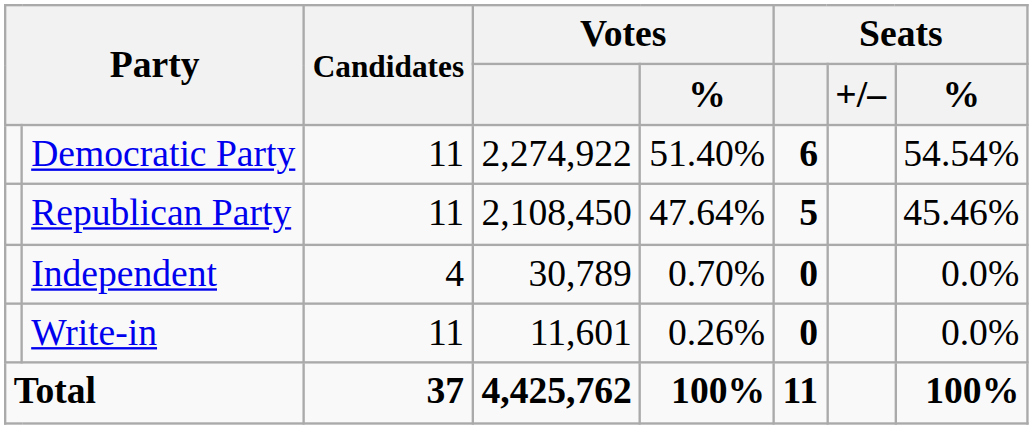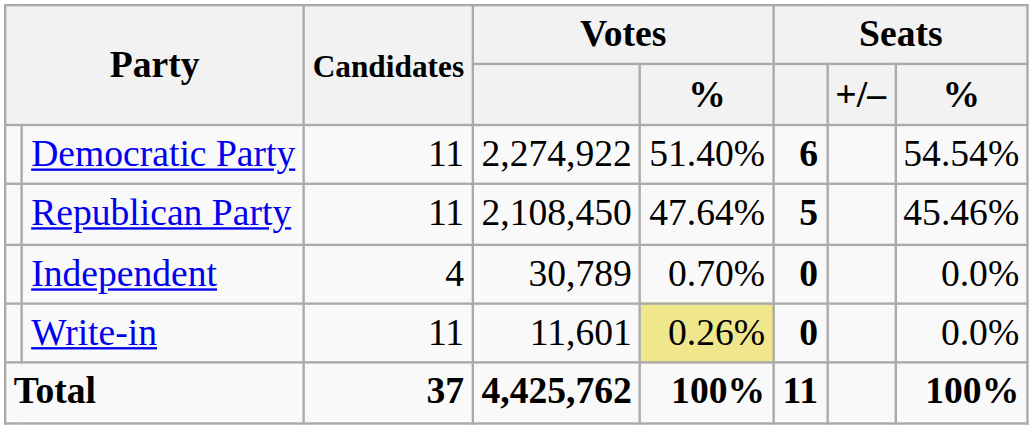(717, 332) no background -> (717, 332) khaki background
